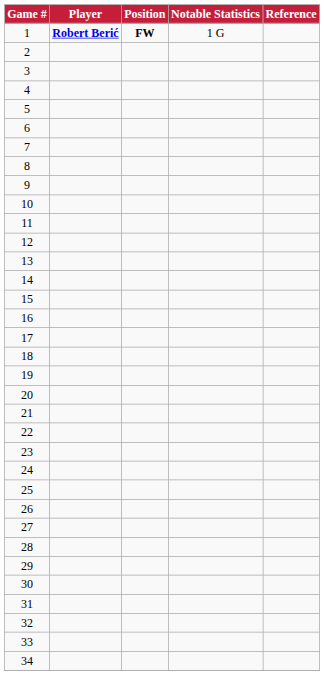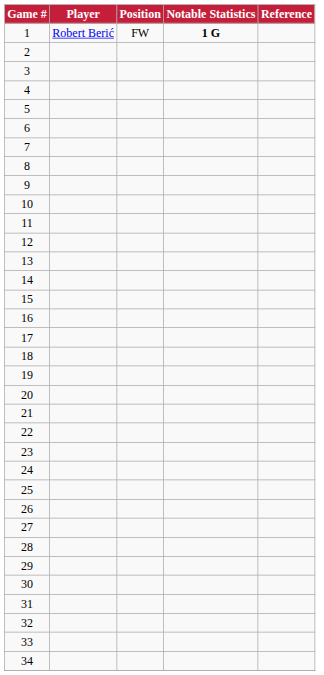(85, 33) bold -> (83, 33) normal
(145, 33) bold -> (140, 33) normal
(216, 33) normal -> (211, 33) bold
